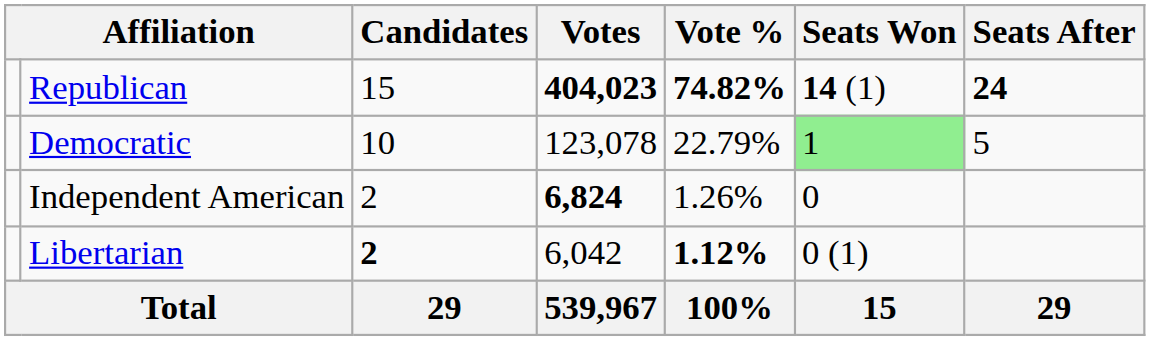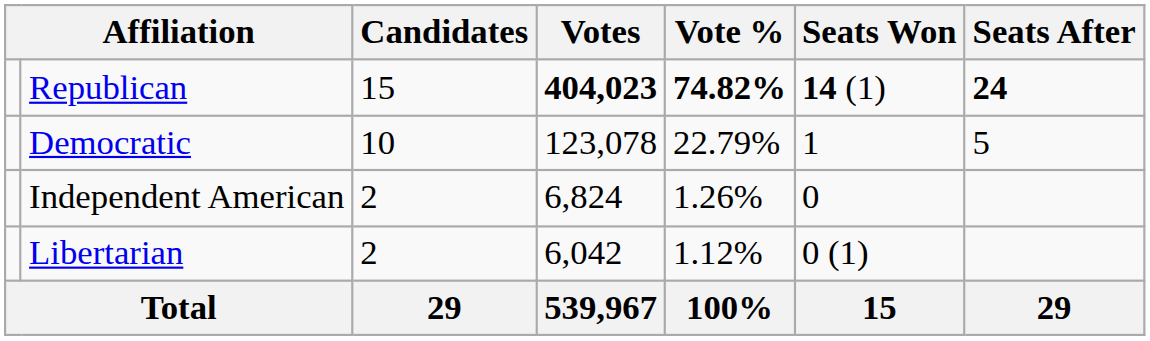(811, 142) lightgreen background -> (811, 142) no background
(583, 197) bold -> (583, 197) normal
(369, 252) bold -> (369, 252) normal
(721, 252) bold -> (718, 252) normal
